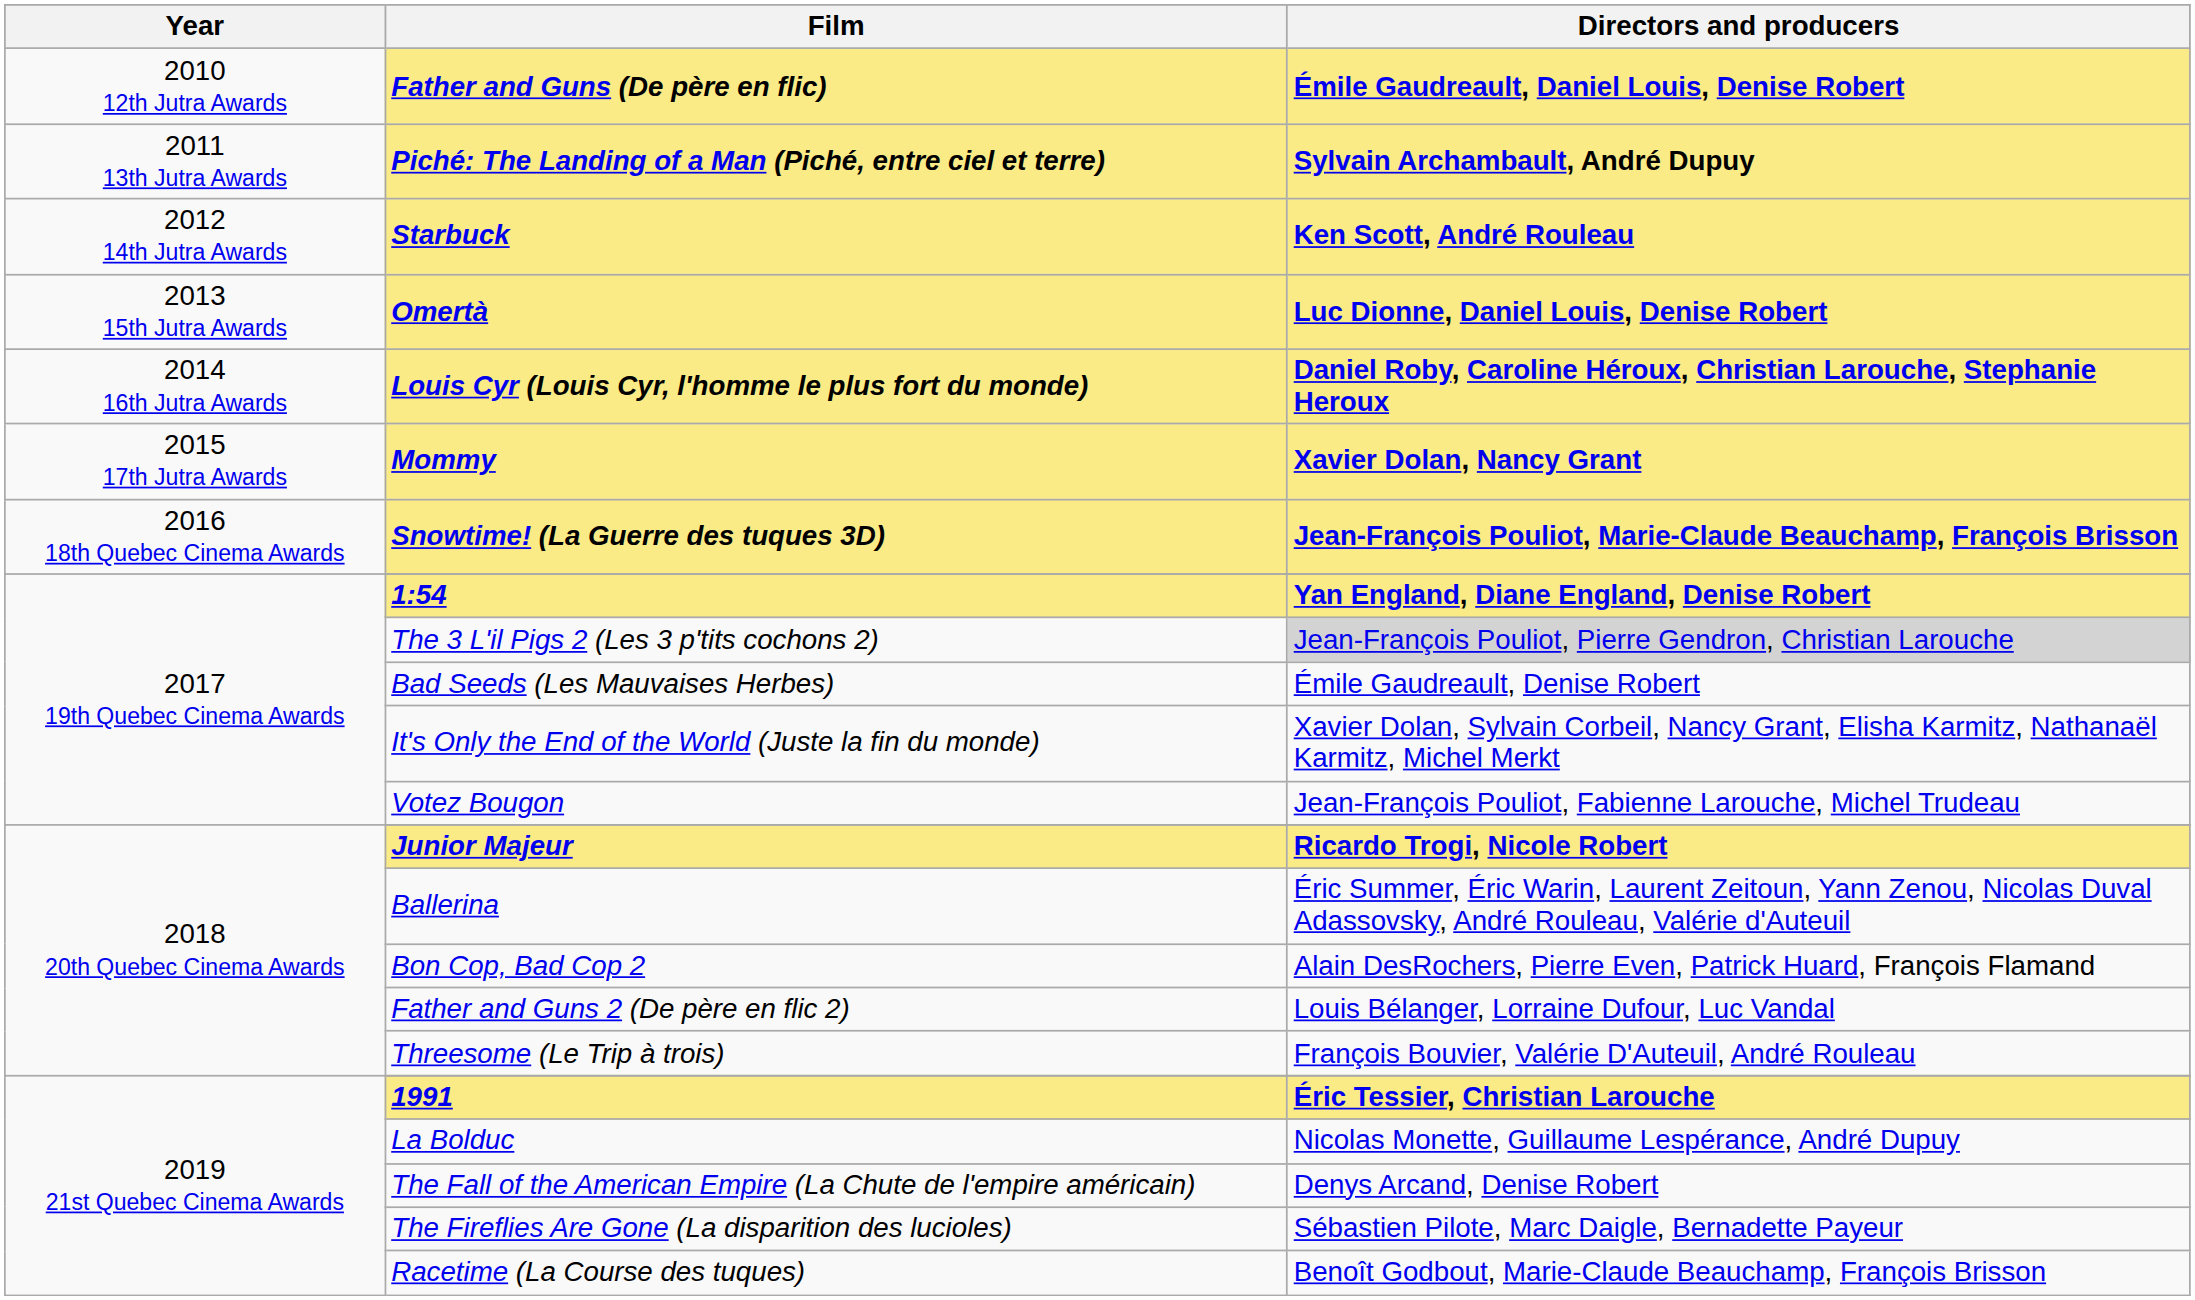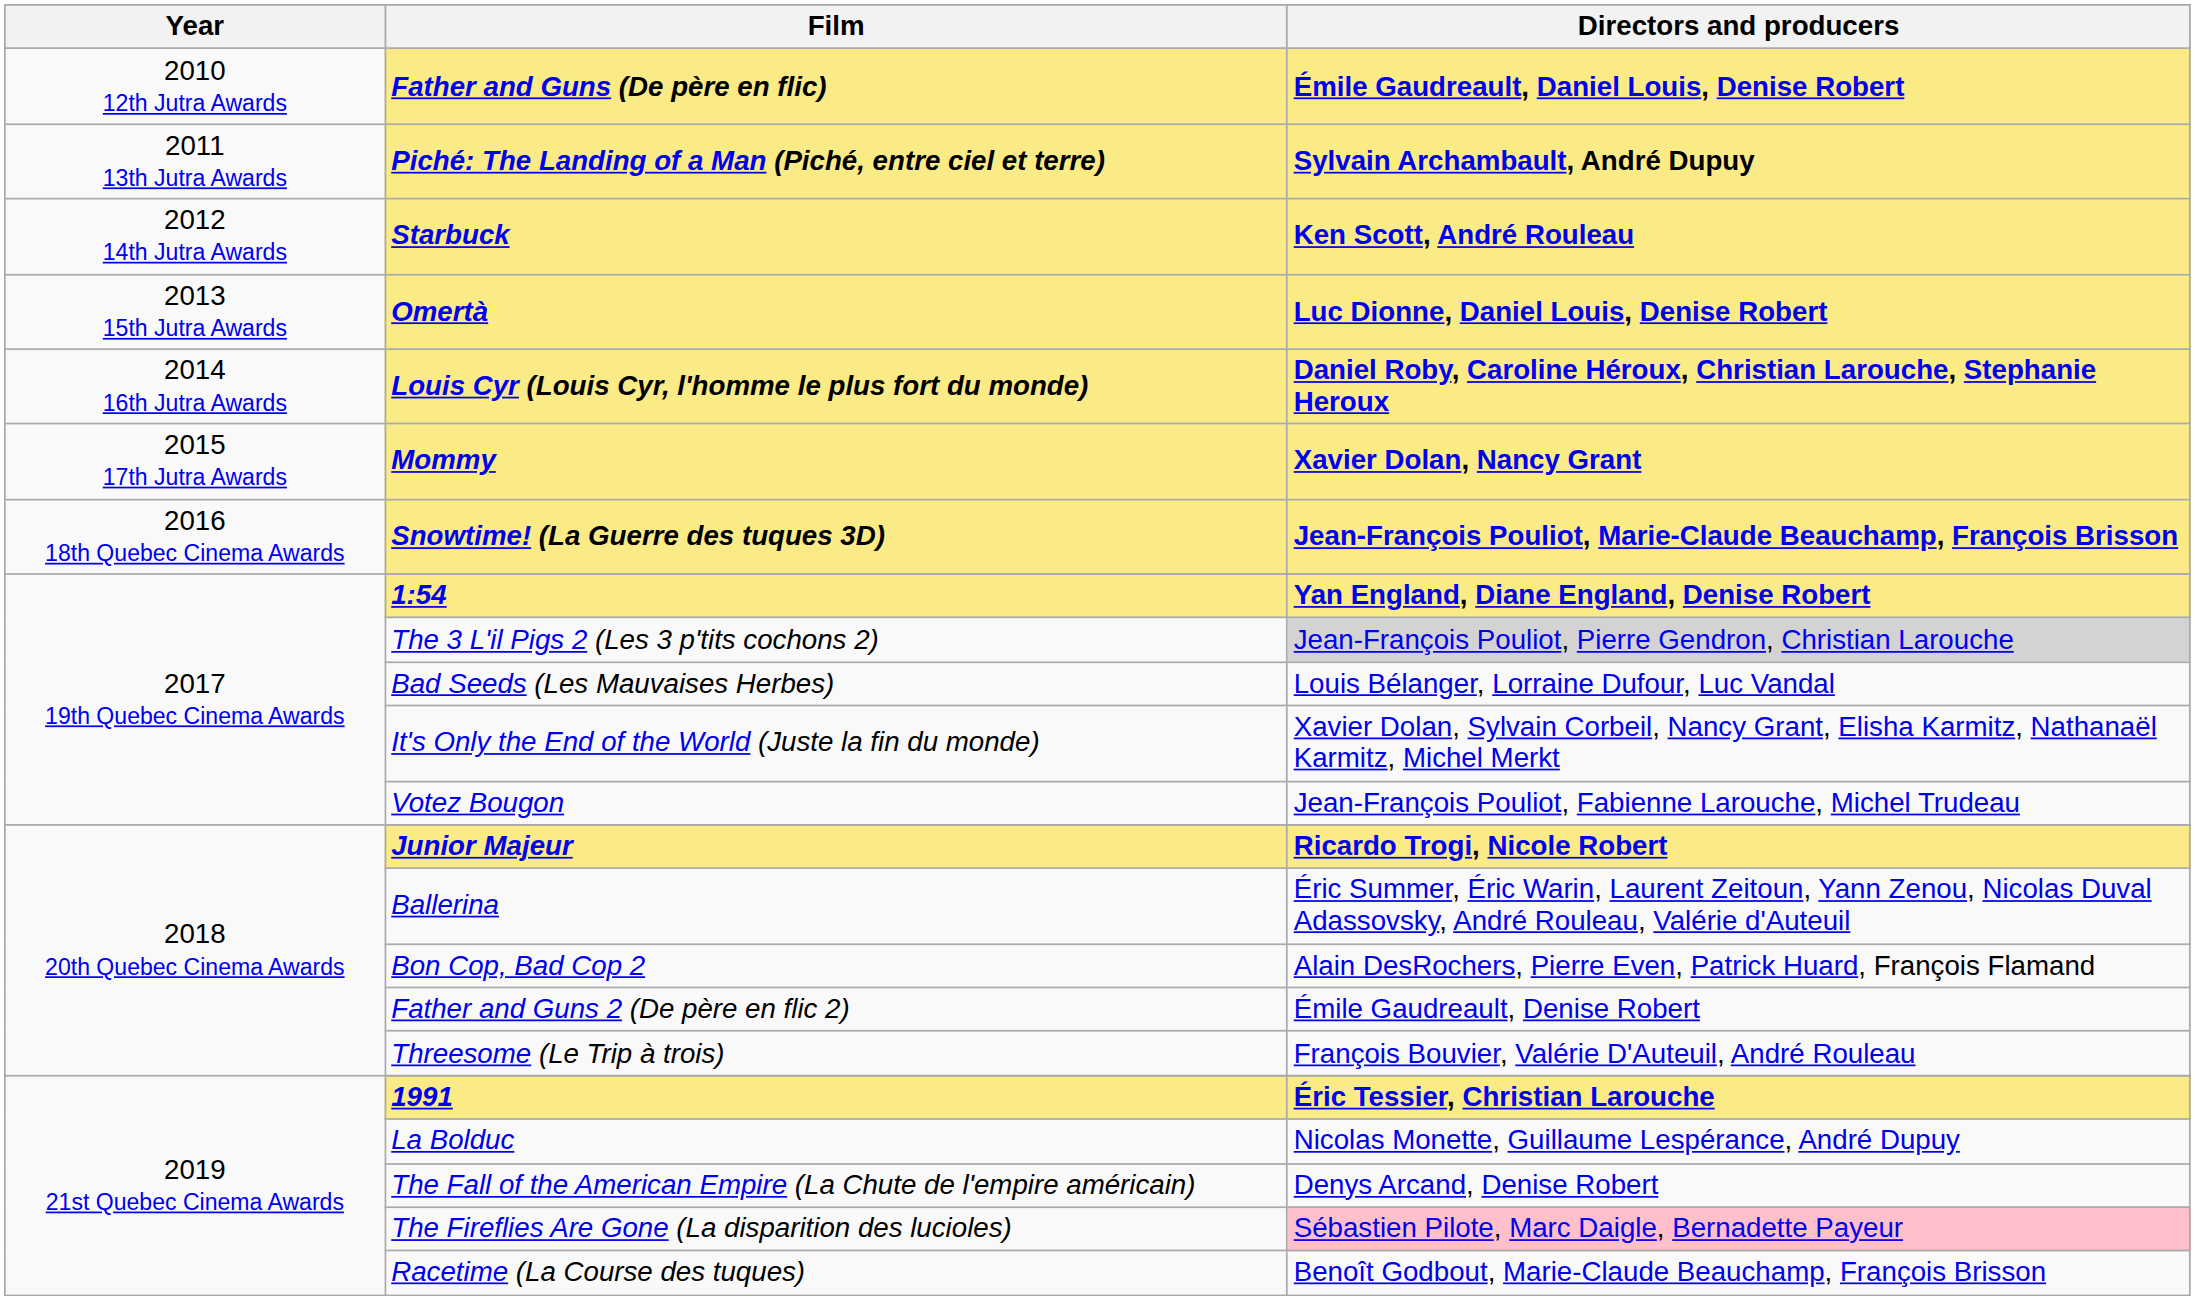(1497, 683) Émile Gaudreault, Denise Robert -> (1564, 683) Louis Bélanger, Lorraine Dufour, Luc Vandal
(1564, 1009) Louis Bélanger, Lorraine Dufour, Luc Vandal -> (1497, 1009) Émile Gaudreault, Denise Robert
(1598, 1228) no background -> (1598, 1228) pink background
